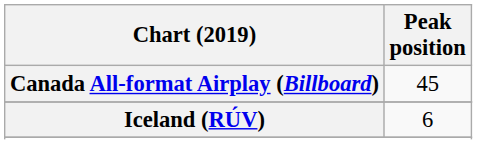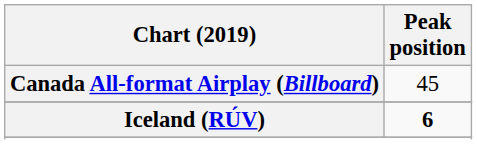(428, 119) normal -> (428, 119) bold
